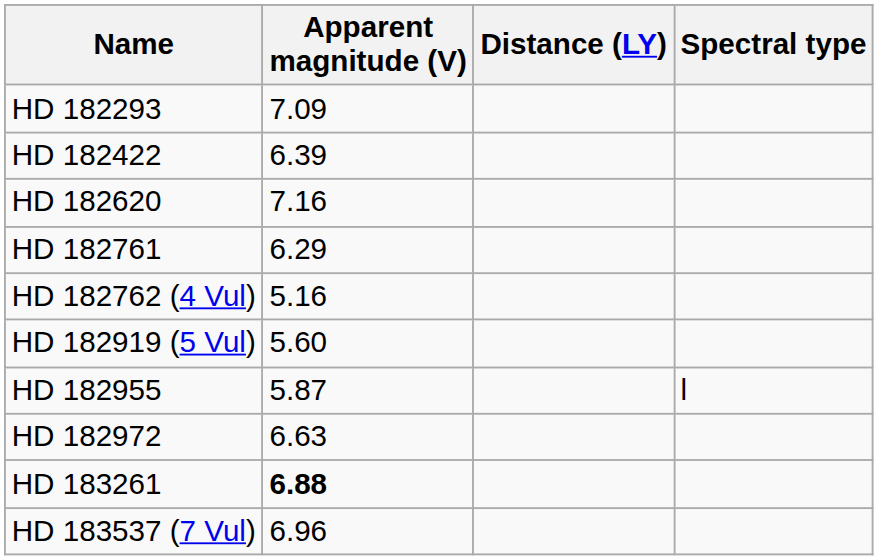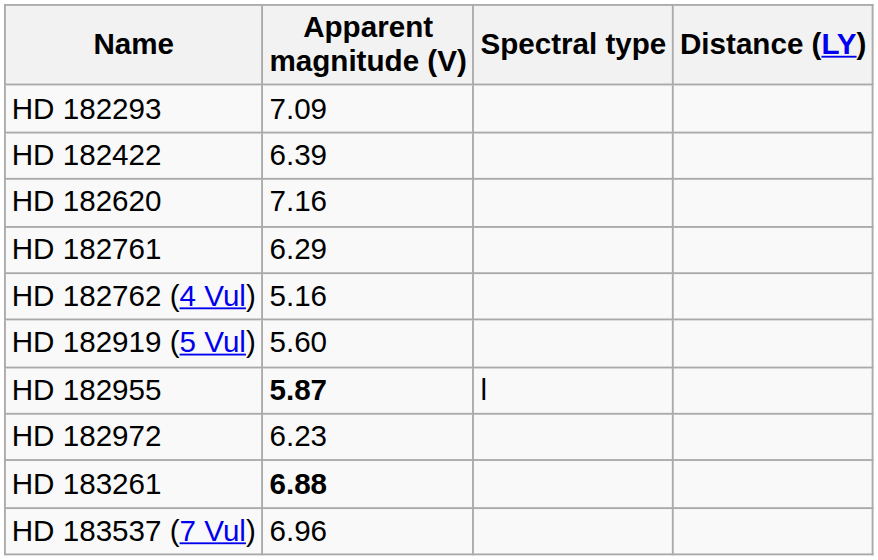columns swapped: (773, 44) <-> (574, 44)
(298, 389) normal -> (298, 389) bold
(298, 436) 6.63 -> (298, 436) 6.23
